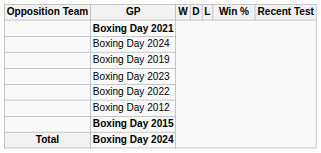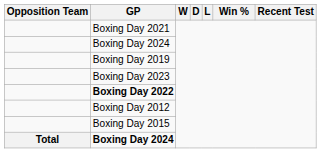(133, 28) bold -> (131, 28) normal
(131, 92) normal -> (133, 92) bold
(133, 124) bold -> (131, 124) normal
